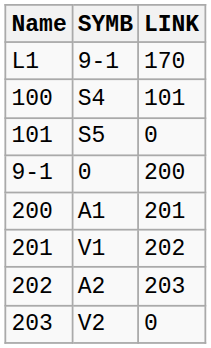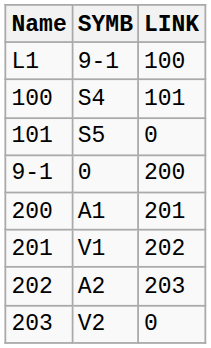(165, 61) 170 -> (165, 61) 100
